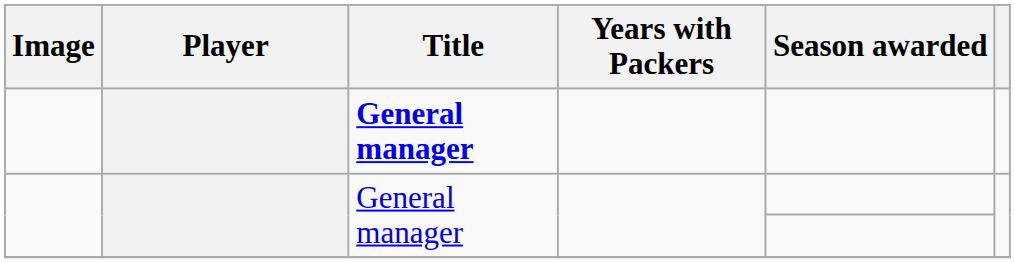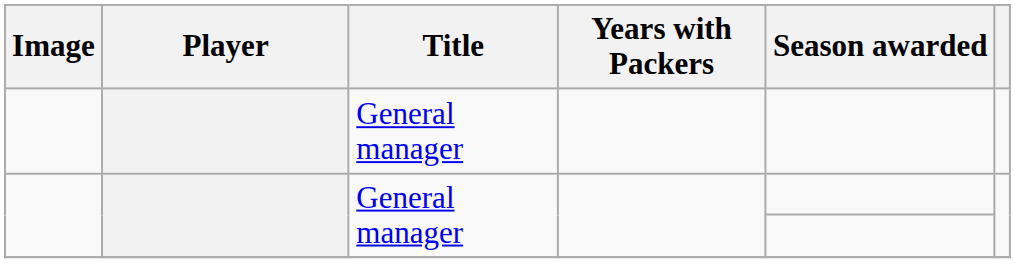(415, 130) bold -> (410, 130) normal
